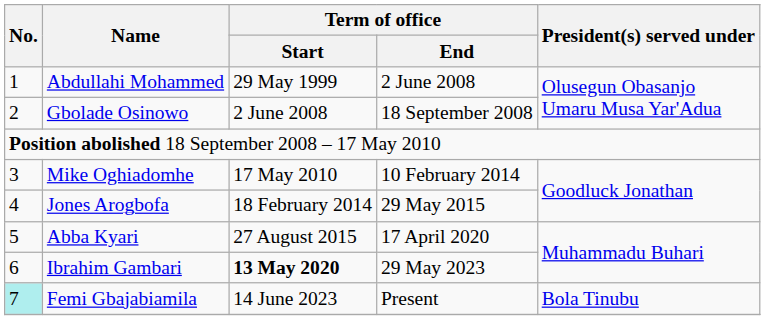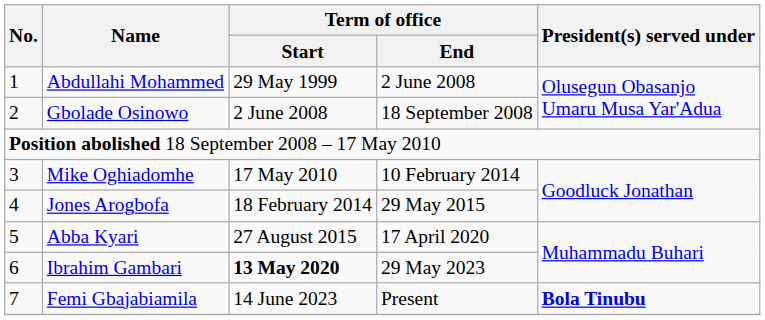(14, 298) paleturquoise background -> (14, 298) no background
(590, 298) normal -> (594, 298) bold
